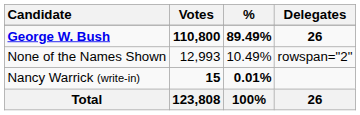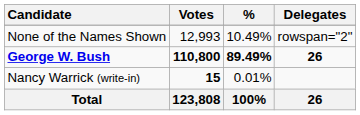rows swapped: (59, 36) <-> (87, 57)
(253, 78) bold -> (253, 78) normal
